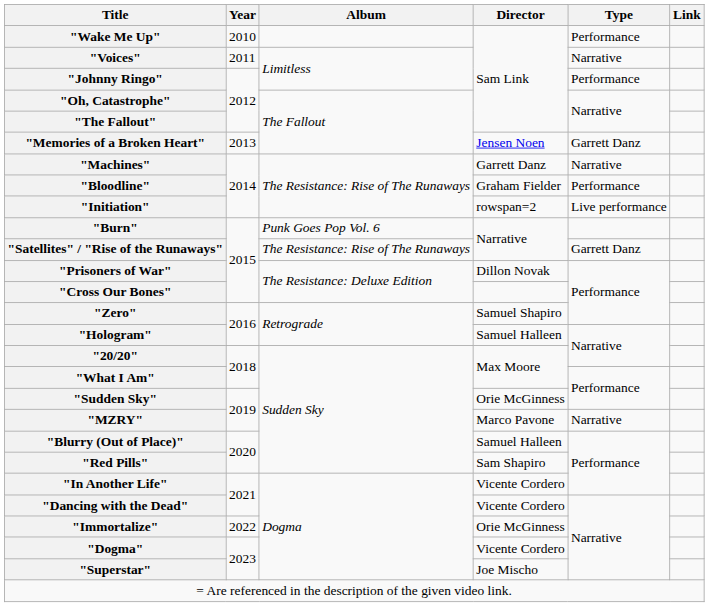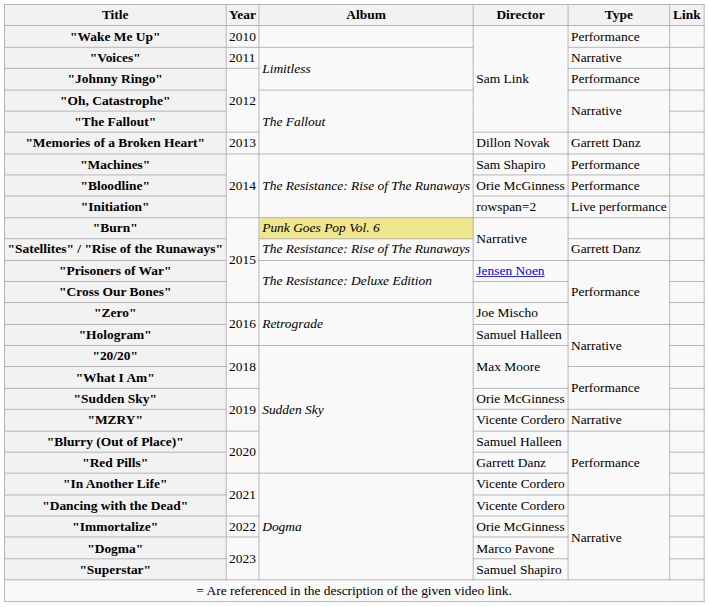(510, 143) Jensen Noen -> (513, 143) Dillon Novak
(511, 164) Garrett Danz -> (511, 164) Sam Shapiro
(596, 164) Narrative -> (605, 164) Performance
(519, 185) Graham Fielder -> (521, 185) Orie McGinness
(321, 228) no background -> (321, 228) khaki background
(513, 270) Dillon Novak -> (510, 270) Jensen Noen
(519, 313) Samuel Shapiro -> (507, 313) Joe Mischo
(515, 420) Marco Pavone -> (520, 420) Vicente Cordero
(511, 462) Sam Shapiro -> (511, 462) Garrett Danz
(520, 548) Vicente Cordero -> (515, 548) Marco Pavone
(507, 569) Joe Mischo -> (519, 569) Samuel Shapiro
